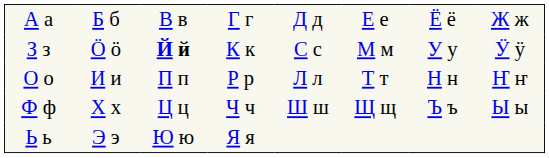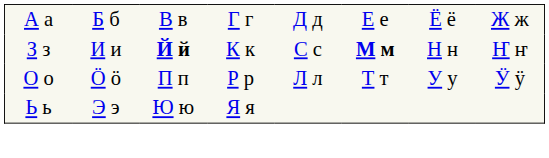(106, 49) Ӧ ӧ -> (106, 49) И и
(375, 49) normal -> (375, 49) bold
(443, 49) У у -> (443, 49) Н н
(510, 49) Ӱ ӱ -> (510, 49) Ҥ ҥ
(106, 78) И и -> (106, 78) Ӧ ӧ
(443, 78) Н н -> (443, 78) У у
(510, 78) Ҥ ҥ -> (510, 78) Ӱ ӱ
- row: (39, 108)
